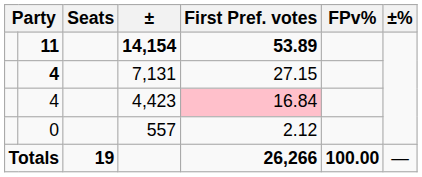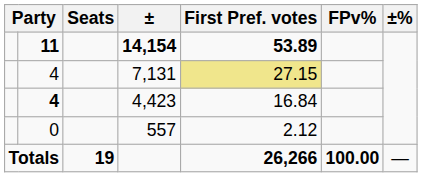(54, 74) bold -> (54, 74) normal
(295, 74) no background -> (295, 74) khaki background
(54, 102) normal -> (54, 102) bold
(295, 102) pink background -> (295, 102) no background
